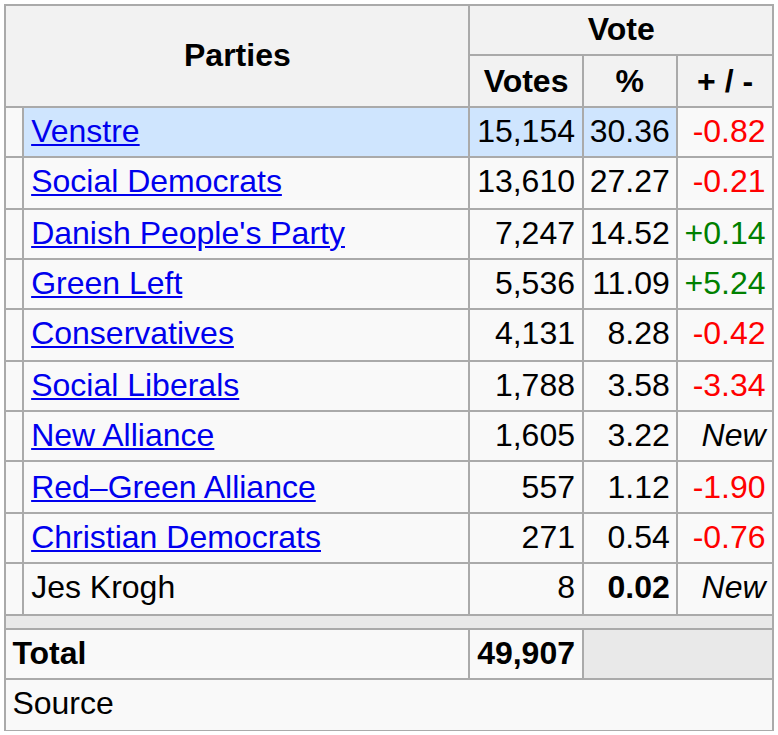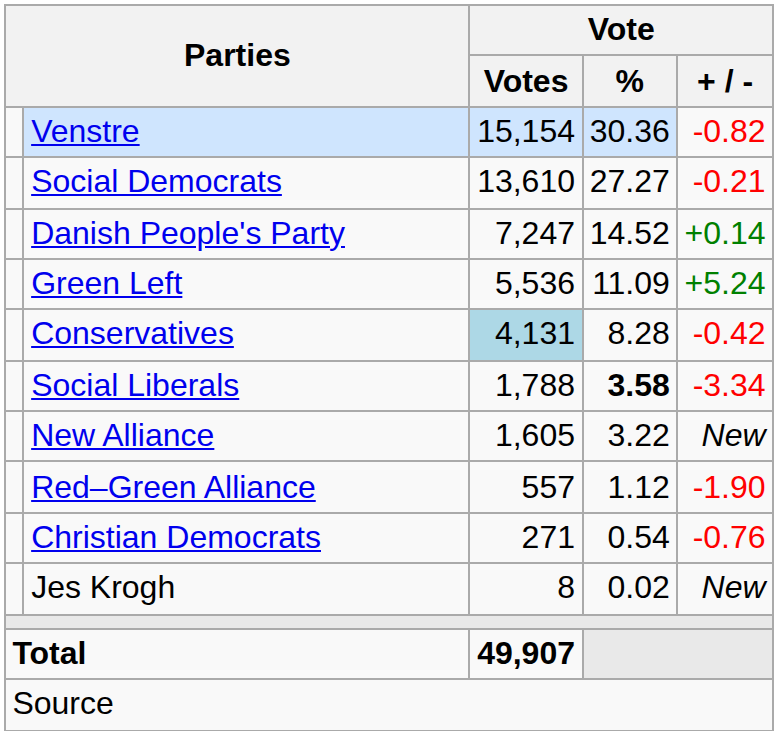(535, 334) no background -> (535, 334) lightblue background
(639, 385) normal -> (639, 385) bold
(639, 588) bold -> (639, 588) normal
